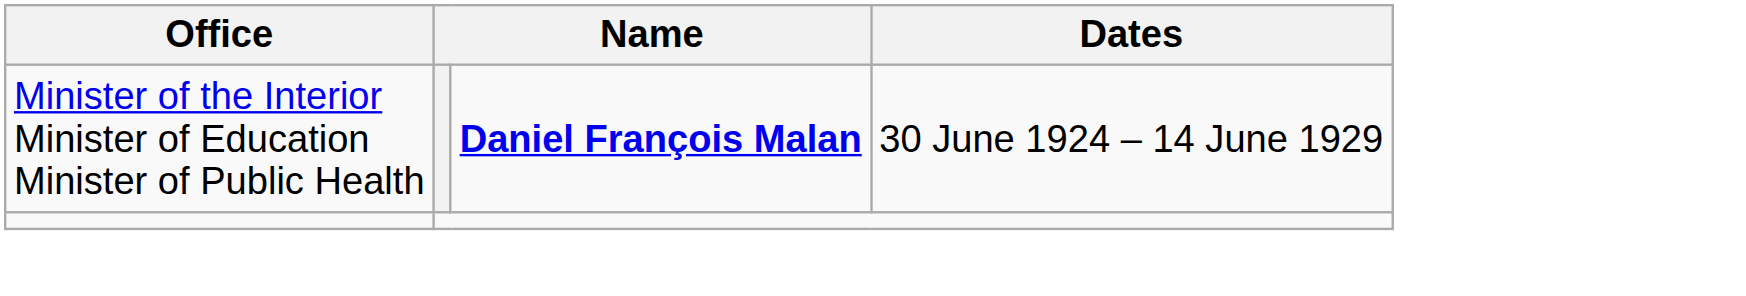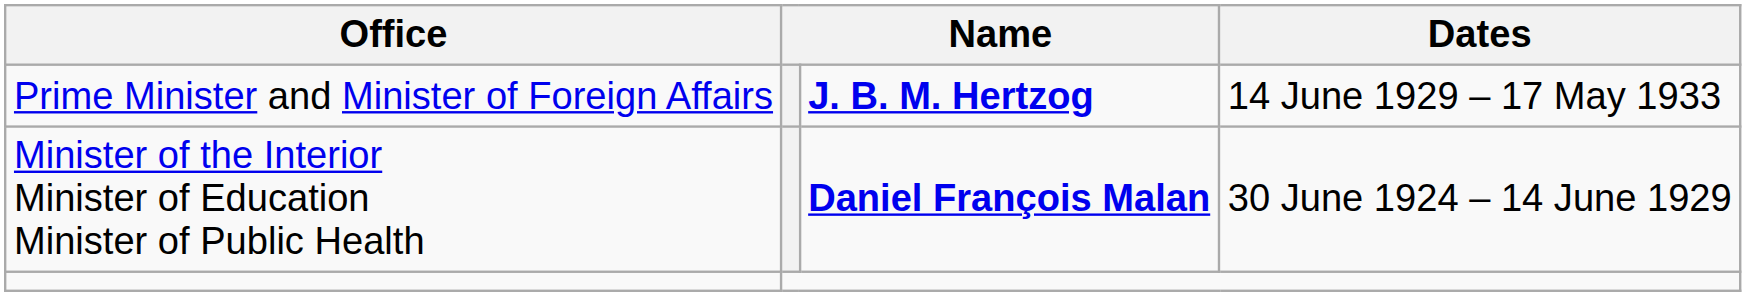+ row: (394, 95)
